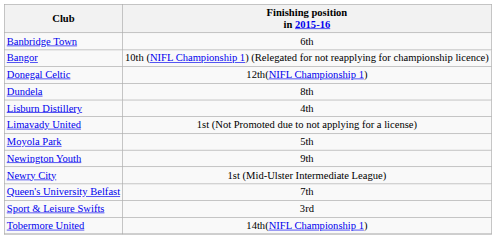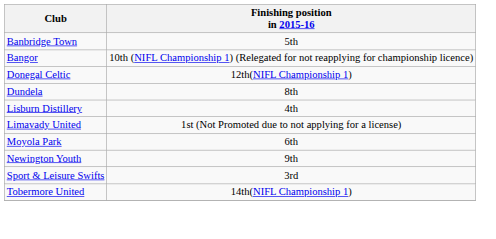(307, 41) 6th -> (291, 41) 5th
(307, 141) 5th -> (291, 141) 6th
- row: (32, 175)
- row: (63, 192)
